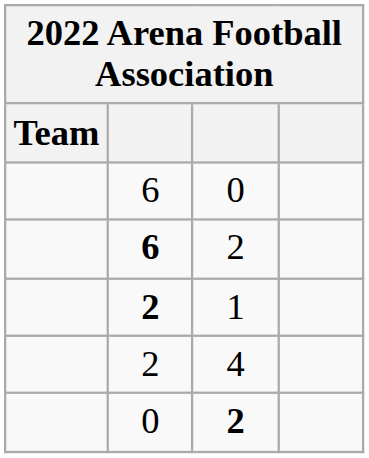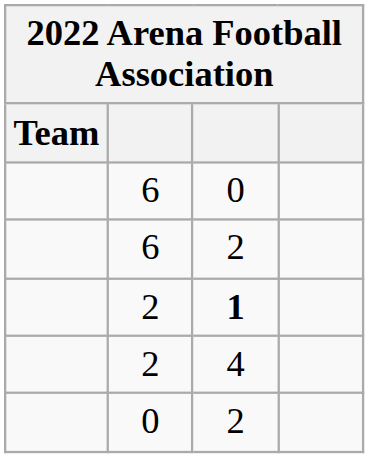(150, 248) bold -> (150, 248) normal
(150, 305) bold -> (150, 305) normal
(236, 305) normal -> (236, 305) bold
(236, 421) bold -> (236, 421) normal
